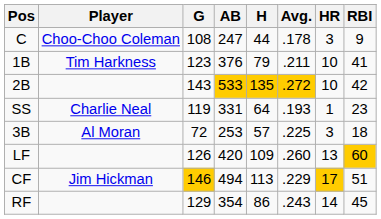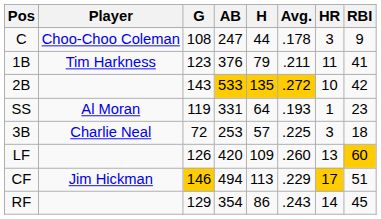(330, 62) 10 -> (330, 62) 11
(111, 109) Charlie Neal -> (111, 109) Al Moran
(111, 132) Al Moran -> (111, 132) Charlie Neal
